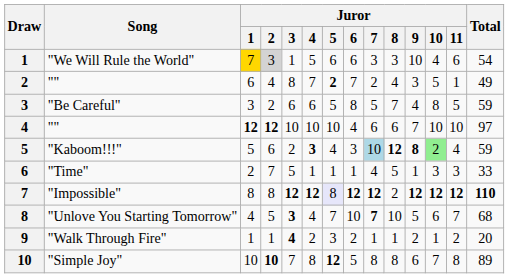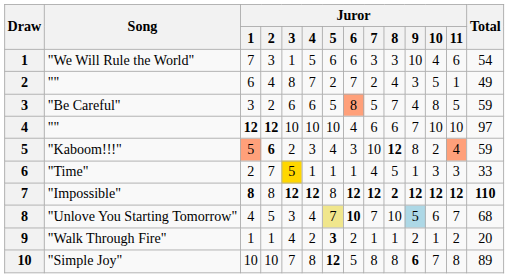(251, 60) gold background -> (251, 60) no background
(271, 60) lightgrey background -> (271, 60) no background
(333, 82) bold -> (333, 82) normal
(354, 104) no background -> (354, 104) lightsalmon background
(251, 149) no background -> (251, 149) lightsalmon background
(271, 149) normal -> (271, 149) bold
(312, 149) bold -> (312, 149) normal
(374, 149) lightblue background -> (374, 149) no background
(415, 149) bold -> (415, 149) normal
(436, 149) lightgreen background -> (436, 149) no background
(456, 149) no background -> (456, 149) lightsalmon background
(292, 171) no background -> (292, 171) gold background
(251, 194) normal -> (251, 194) bold
(333, 194) lavender background -> (333, 194) no background
(395, 194) normal -> (395, 194) bold
(292, 216) bold -> (292, 216) normal
(333, 216) no background -> (333, 216) khaki background
(354, 216) normal -> (354, 216) bold
(374, 216) bold -> (374, 216) normal
(415, 216) no background -> (415, 216) lightblue background
(292, 238) bold -> (292, 238) normal
(333, 238) normal -> (333, 238) bold
(271, 261) bold -> (271, 261) normal
(415, 261) normal -> (415, 261) bold
